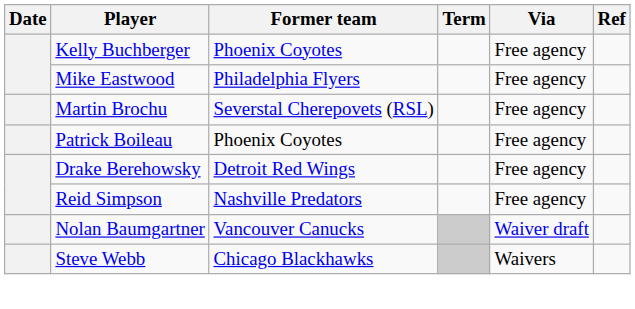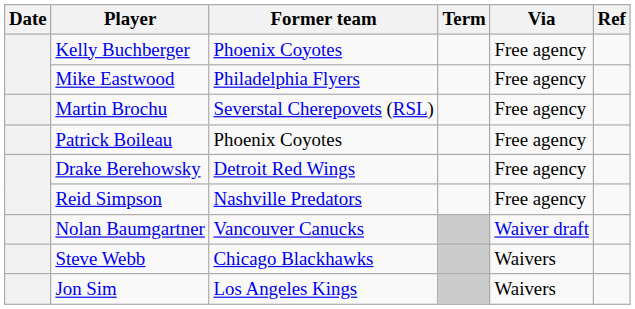+ row: (86, 288)
